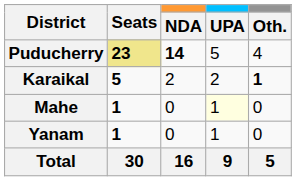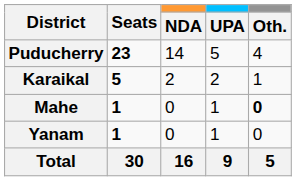(121, 53) khaki background -> (121, 53) no background
(175, 53) bold -> (175, 53) normal
(258, 80) bold -> (258, 80) normal
(215, 107) lightyellow background -> (215, 107) no background
(258, 107) normal -> (258, 107) bold
